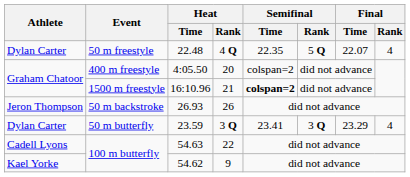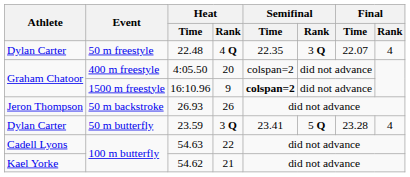(317, 50) 5 Q -> (317, 50) 3 Q
(228, 88) 21 -> (228, 88) 9
(317, 125) 3 Q -> (317, 125) 5 Q
(355, 125) 23.29 -> (355, 125) 23.28
(228, 163) 9 -> (228, 163) 21
